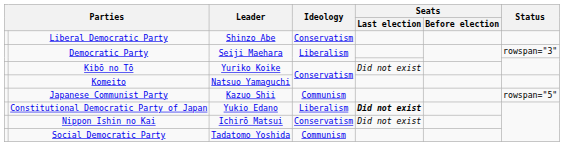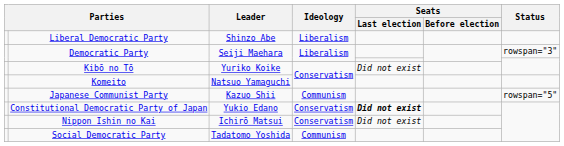(324, 38) Conservatism -> (324, 38) Liberalism
(324, 108) Liberalism -> (324, 108) Conservatism
